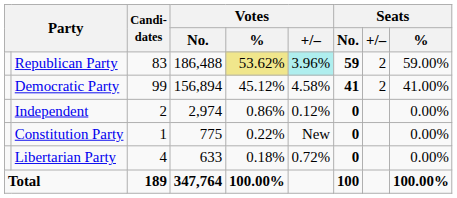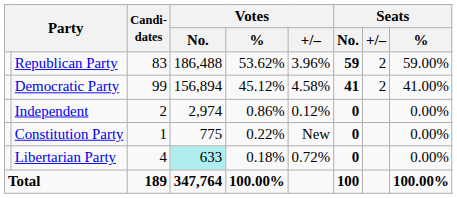(262, 63) khaki background -> (262, 63) no background
(311, 63) paleturquoise background -> (311, 63) no background
(211, 157) no background -> (211, 157) paleturquoise background
